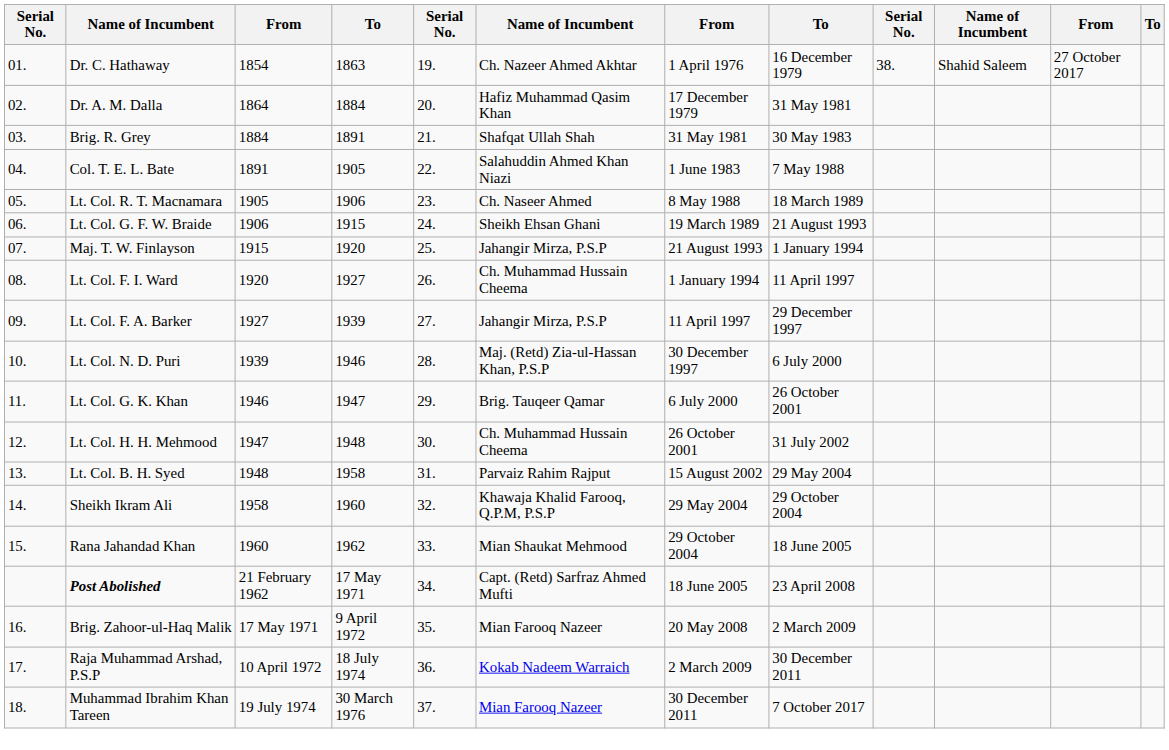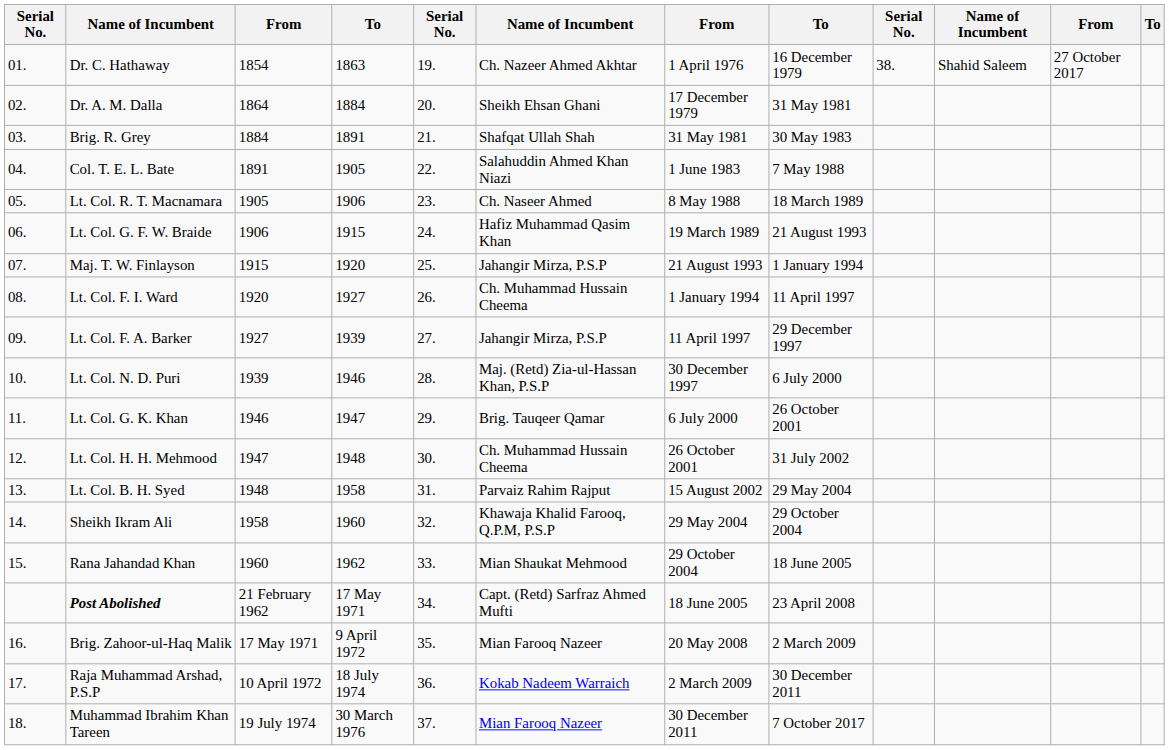(555, 105) Hafiz Muhammad Qasim Khan -> (540, 105) Sheikh Ehsan Ghani
(540, 224) Sheikh Ehsan Ghani -> (555, 233) Hafiz Muhammad Qasim Khan
